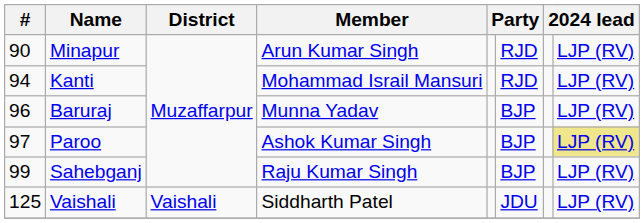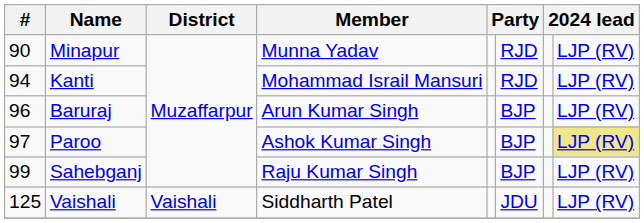(340, 50) Arun Kumar Singh -> (320, 50) Munna Yadav
(320, 111) Munna Yadav -> (340, 111) Arun Kumar Singh
